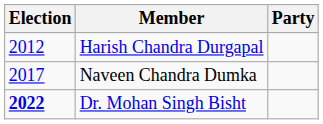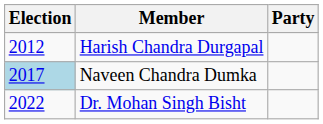(27, 75) no background -> (27, 75) lightblue background
(27, 103) bold -> (27, 103) normal
